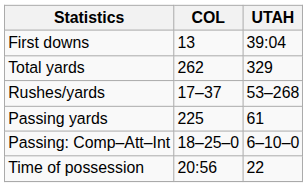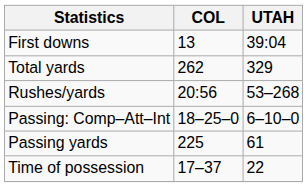(199, 93) 17–37 -> (197, 93) 20:56
rows swapped: (58, 118) <-> (89, 143)
(197, 168) 20:56 -> (199, 168) 17–37
